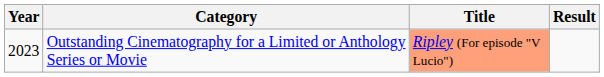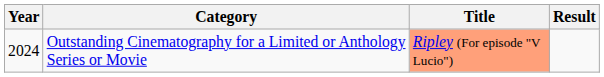(24, 50) 2023 -> (24, 50) 2024
